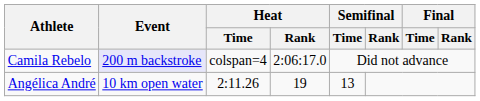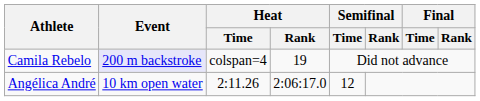(300, 61) 2:06:17.0 -> (300, 61) 19
(300, 84) 19 -> (300, 84) 2:06:17.0
(347, 84) 13 -> (347, 84) 12
